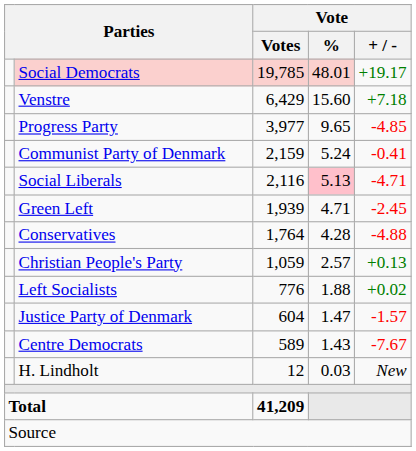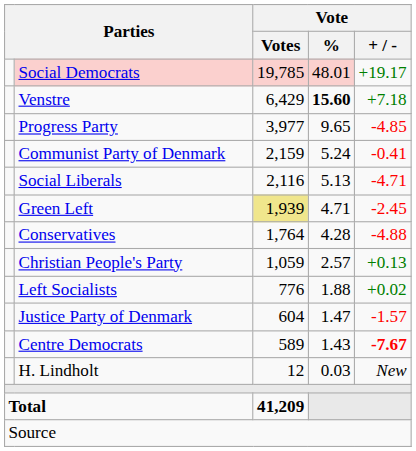(331, 99) normal -> (331, 99) bold
(336, 180) pink background -> (336, 180) no background
(285, 208) no background -> (285, 208) khaki background
(389, 343) normal -> (389, 343) bold
